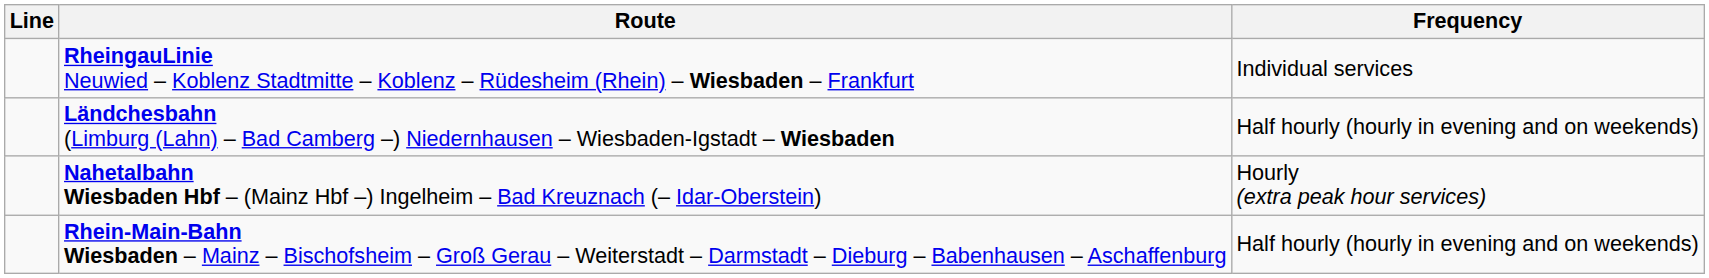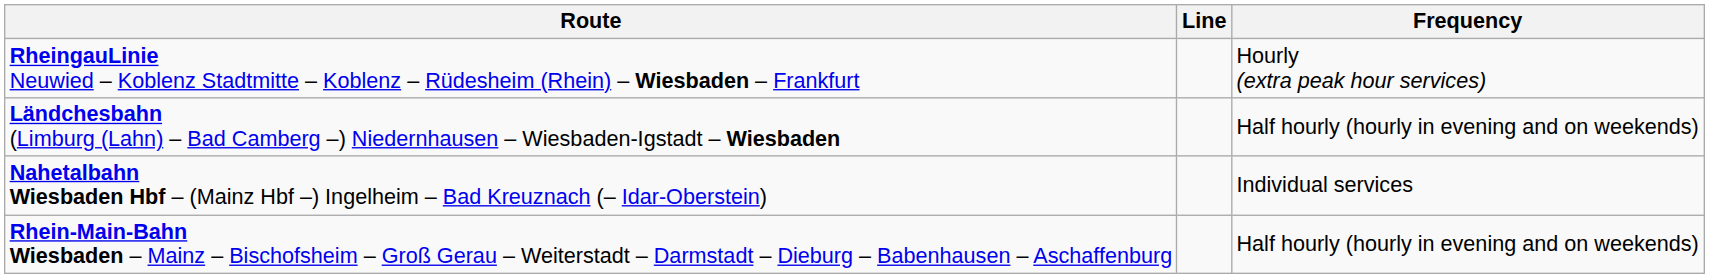columns swapped: (32, 21) <-> (645, 21)
(1325, 68) Individual services -> (1361, 68) Hourly (extra peak hour services)
(1361, 185) Hourly (extra peak hour services) -> (1325, 185) Individual services
